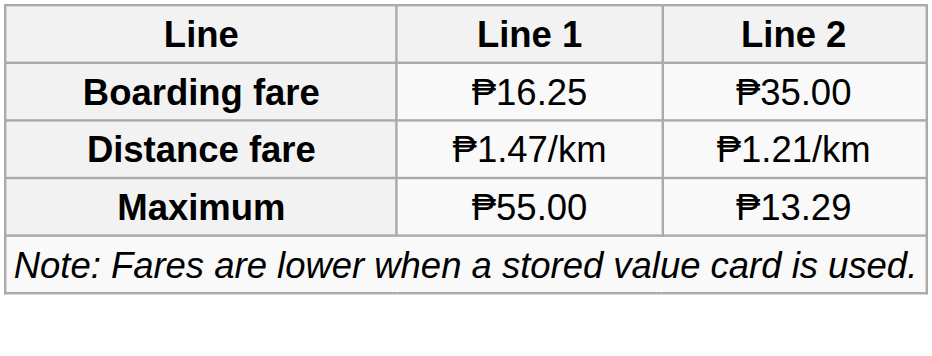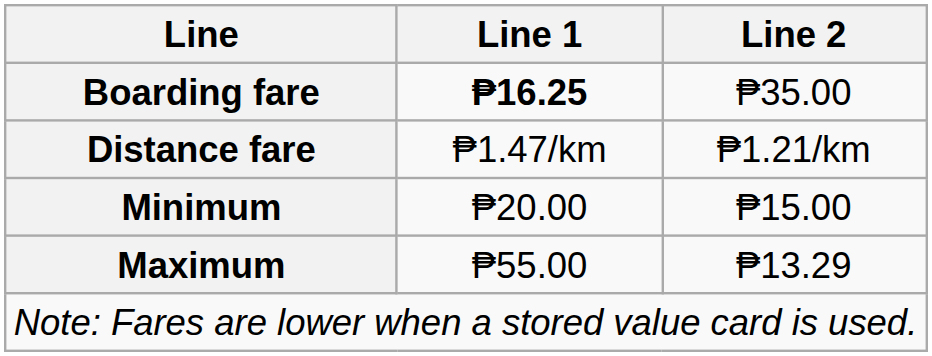(530, 92) normal -> (530, 92) bold
+ row: (201, 208)
